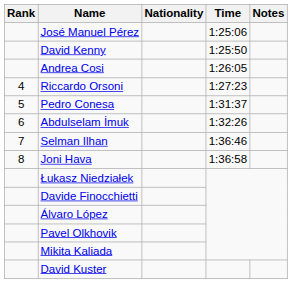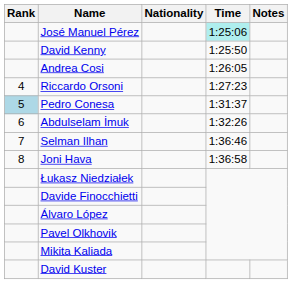(228, 31) no background -> (228, 31) paleturquoise background
(21, 104) no background -> (21, 104) lightblue background
